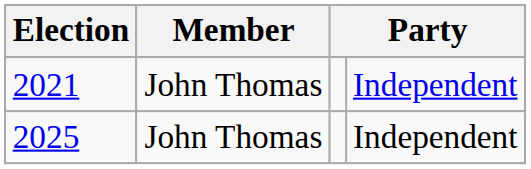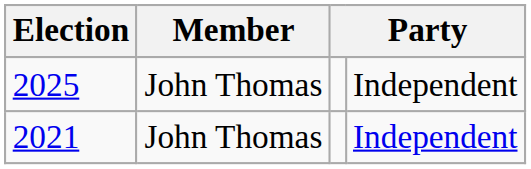rows swapped: (46, 83) <-> (46, 136)
